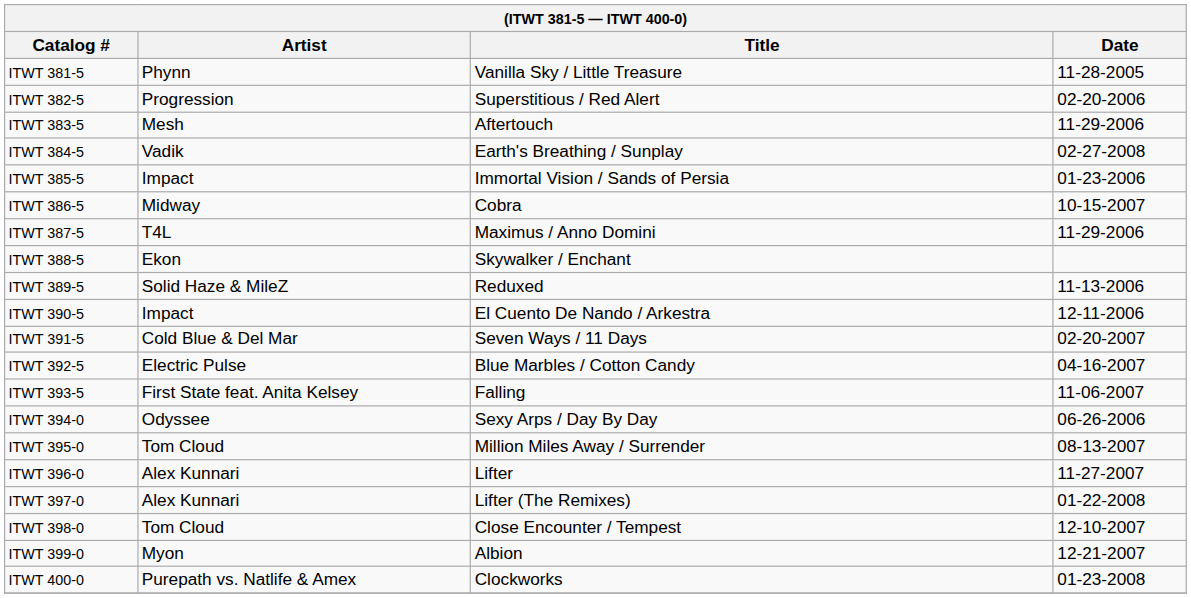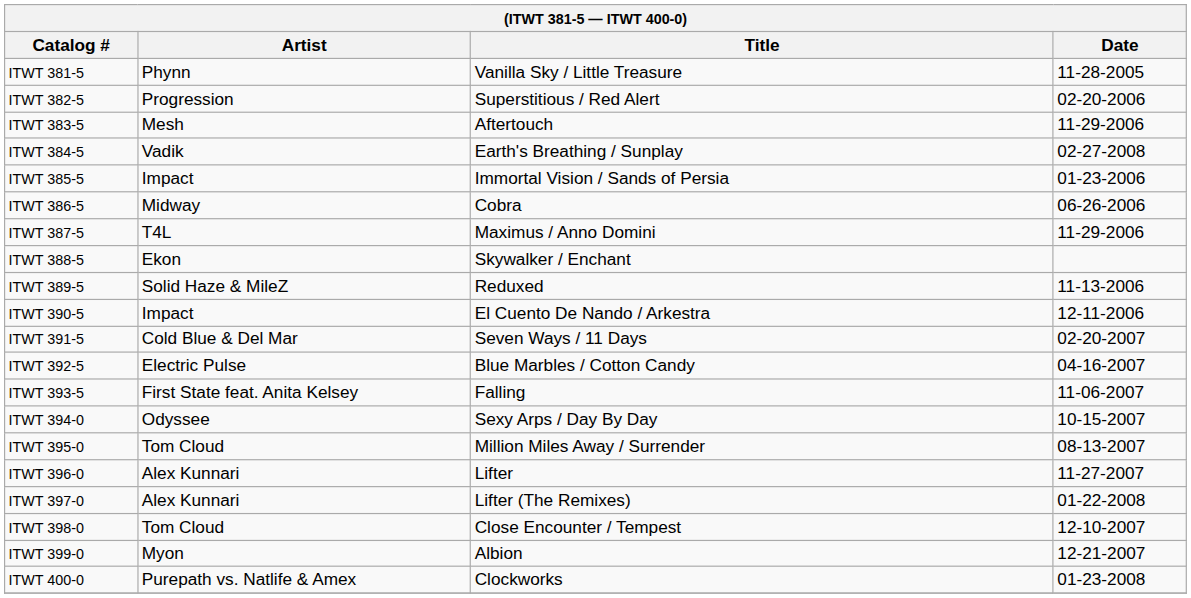(1101, 205) 10-15-2007 -> (1101, 205) 06-26-2006
(1101, 419) 06-26-2006 -> (1101, 419) 10-15-2007
